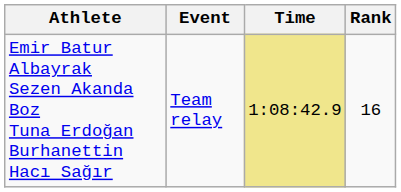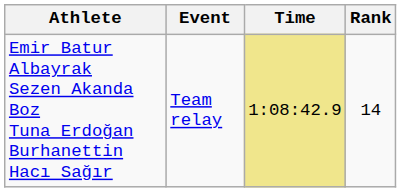(371, 110) 16 -> (371, 110) 14
